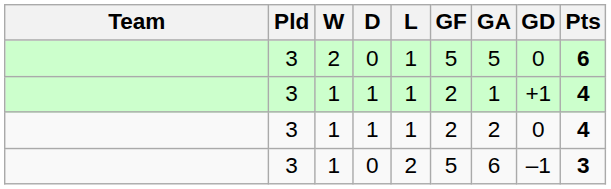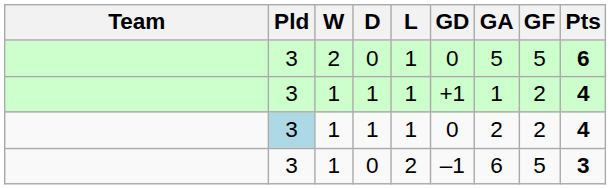columns swapped: (451, 22) <-> (538, 22)
(292, 129) no background -> (292, 129) lightblue background
